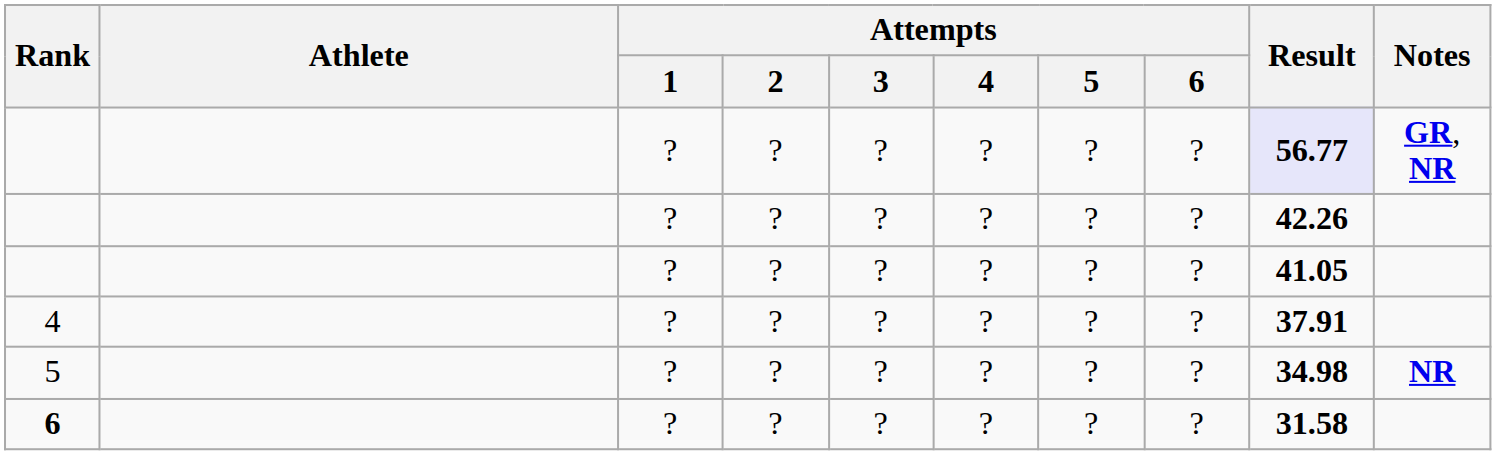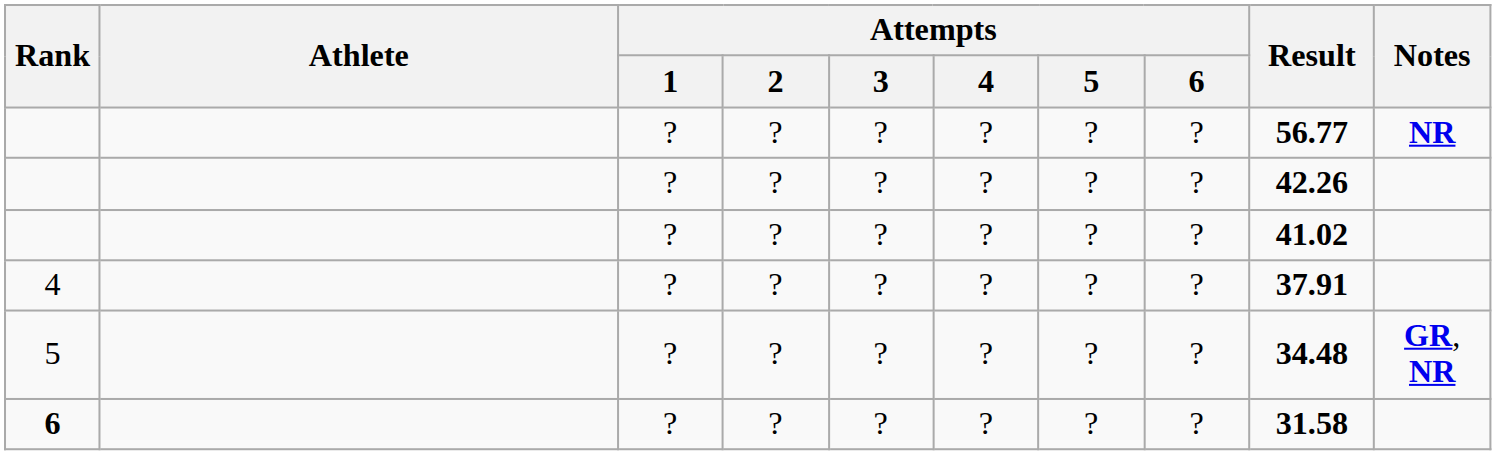(1312, 150) lavender background -> (1312, 132) no background
(1432, 150) GR, NR -> (1432, 132) NR
(1312, 270) 41.05 -> (1312, 234) 41.02
(1312, 372) 34.98 -> (1312, 354) 34.48
(1432, 372) NR -> (1432, 354) GR, NR
